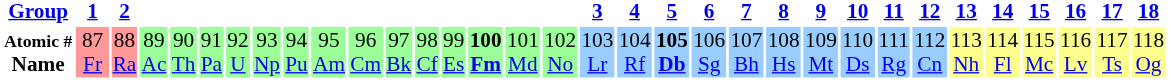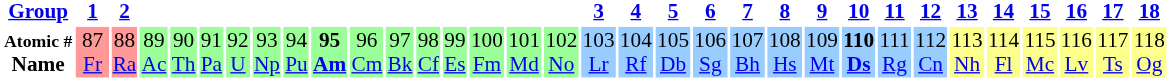(329, 52) normal -> (330, 52) bold
(486, 52) bold -> (487, 52) normal
(672, 52) bold -> (673, 52) normal
(858, 52) normal -> (859, 52) bold
